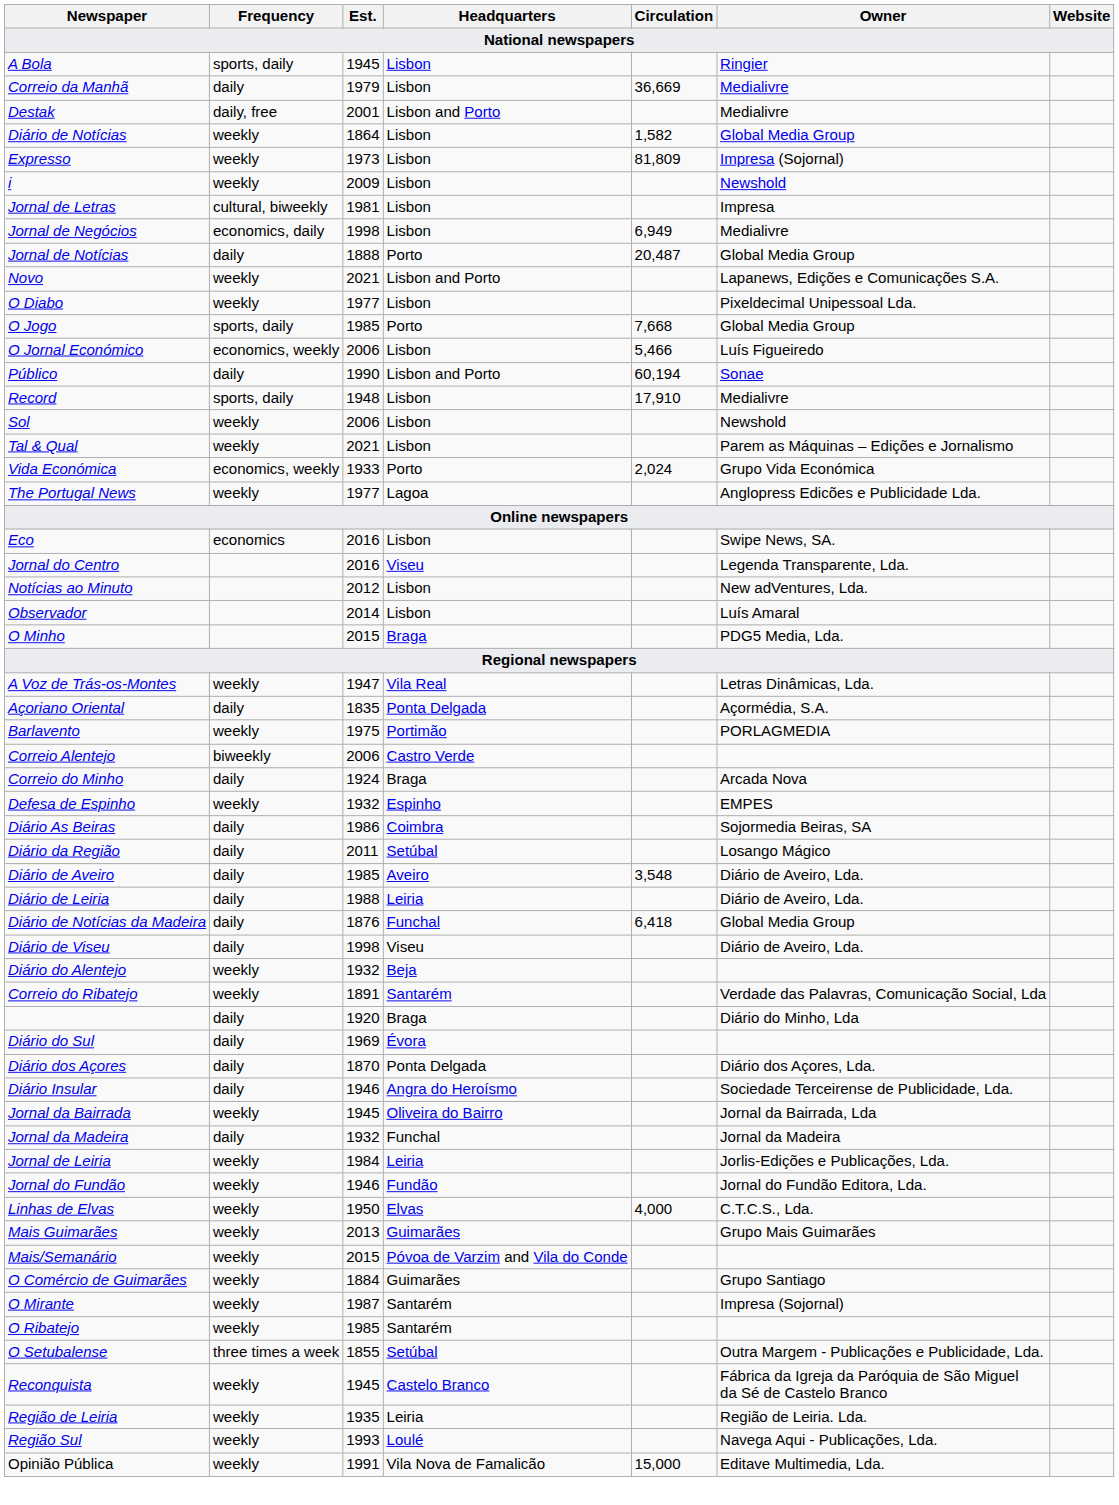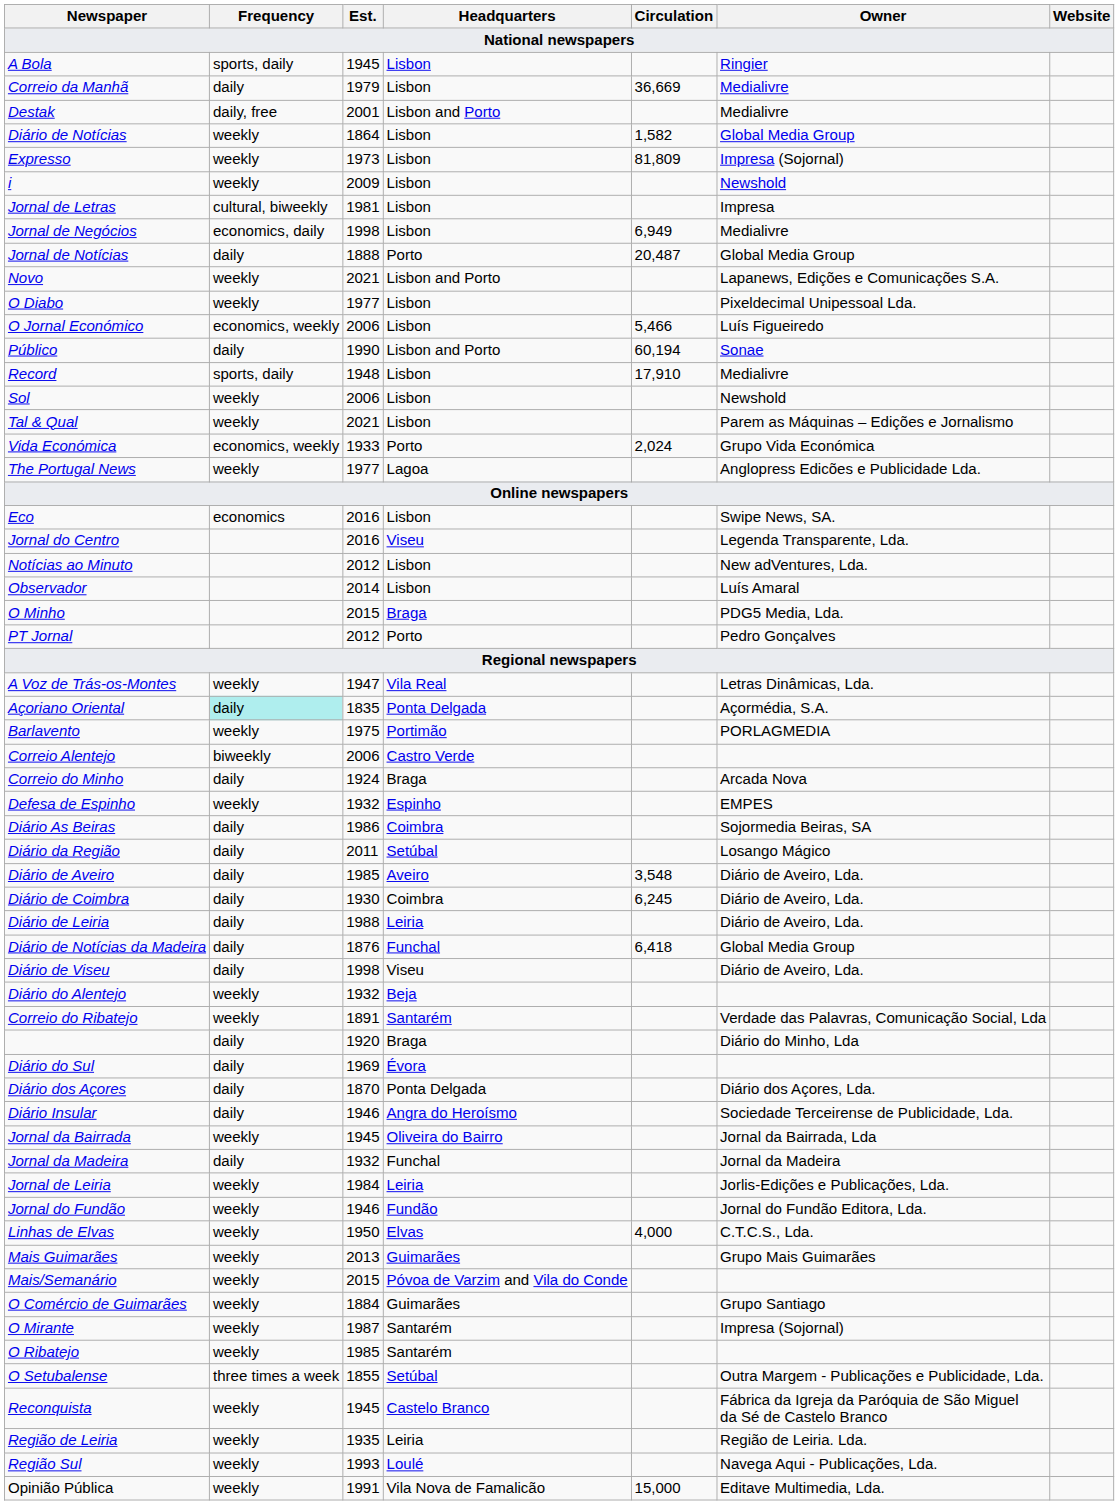- row: (32, 326)
+ row: (40, 636)
(228, 708) no background -> (228, 708) paleturquoise background
+ row: (69, 898)
